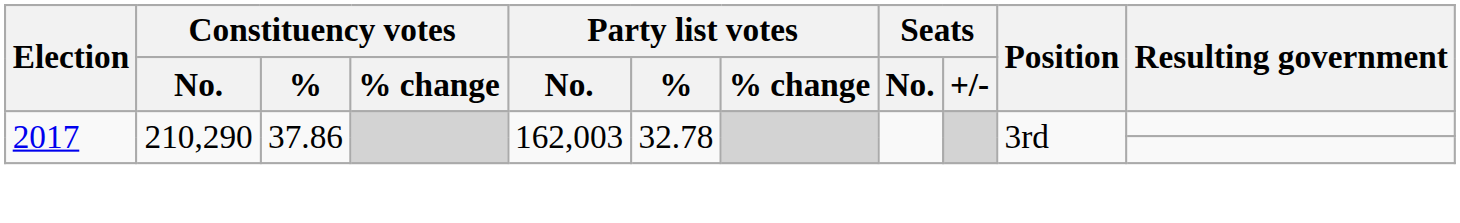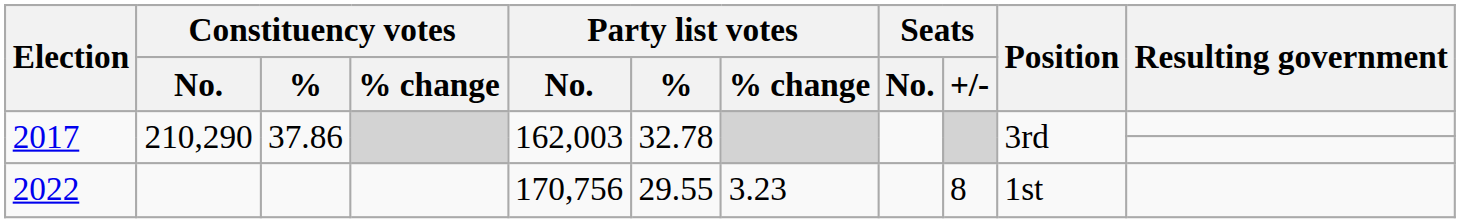+ row: (46, 189)
